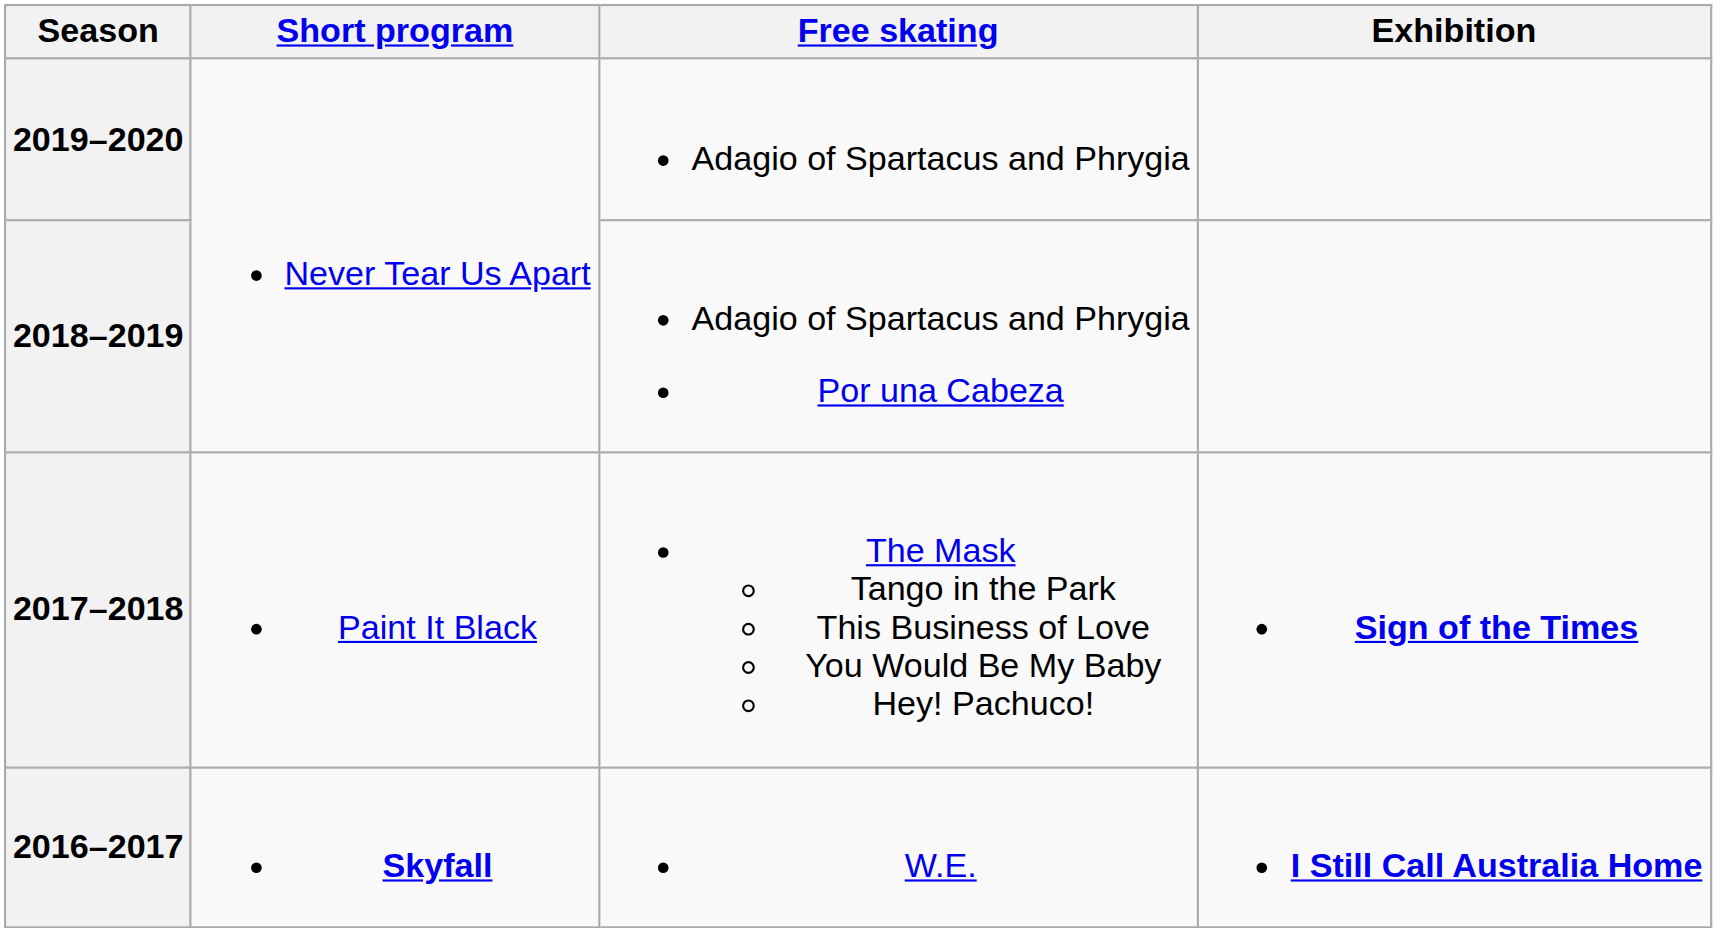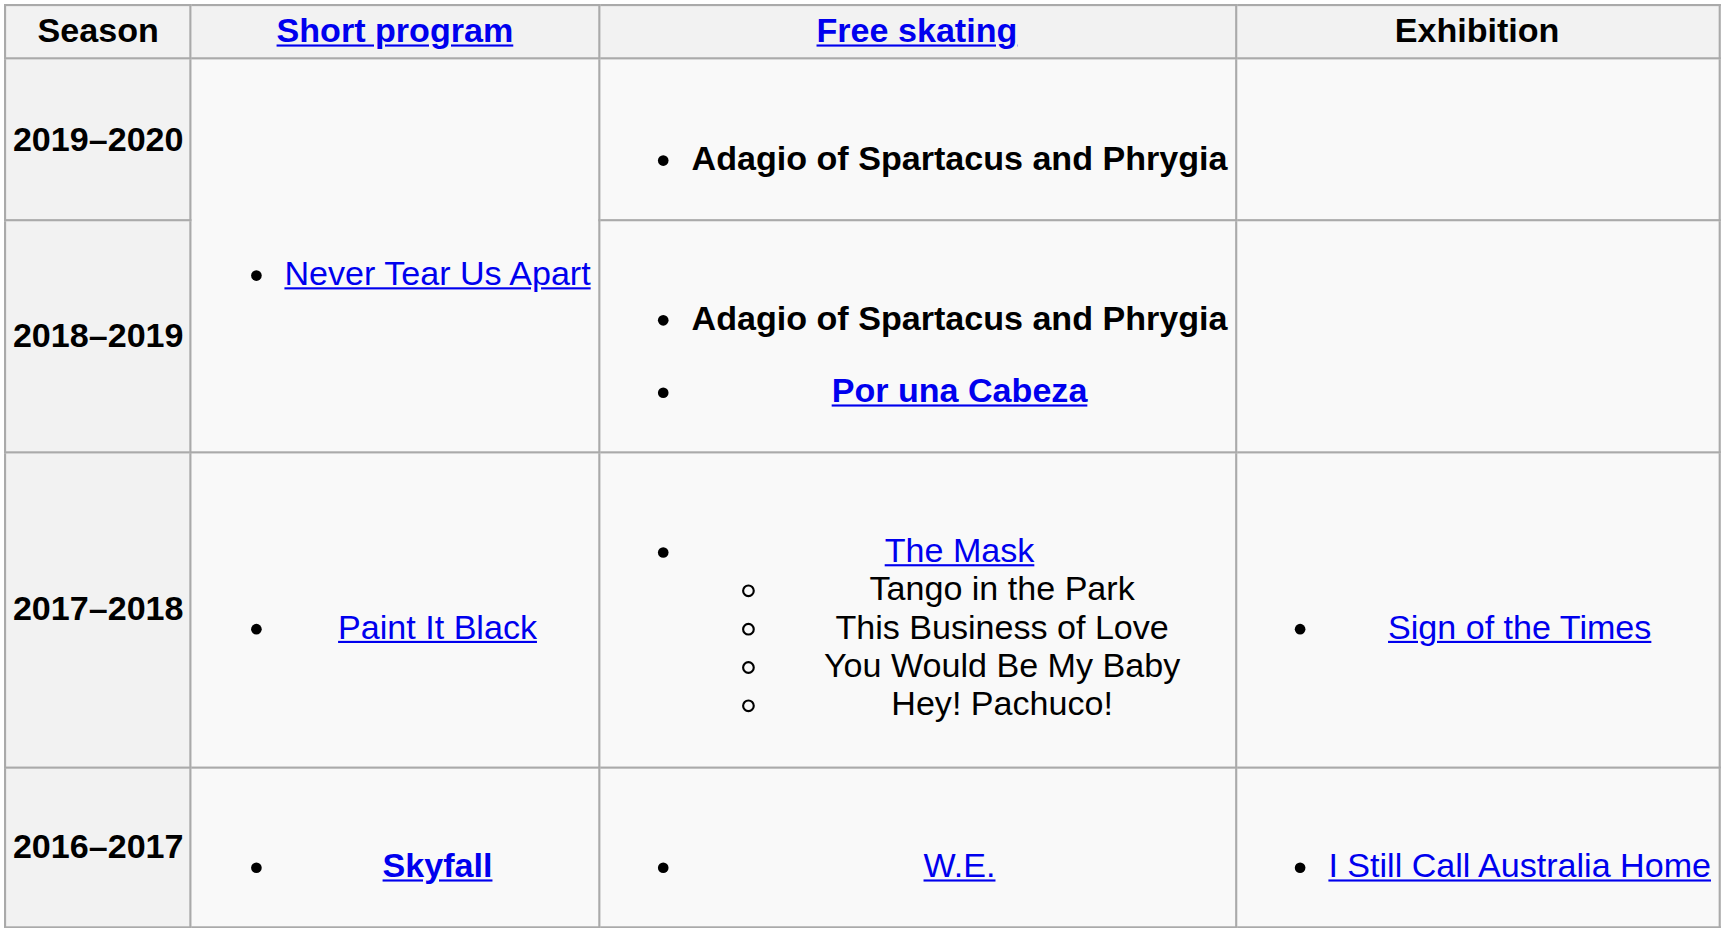(898, 159) normal -> (917, 159) bold
(898, 355) normal -> (917, 355) bold
(1454, 629) bold -> (1477, 629) normal
(1454, 866) bold -> (1477, 866) normal
